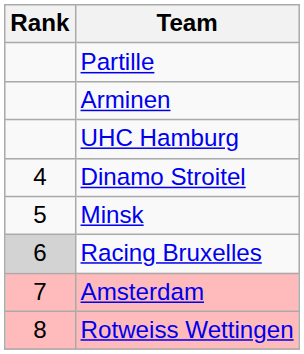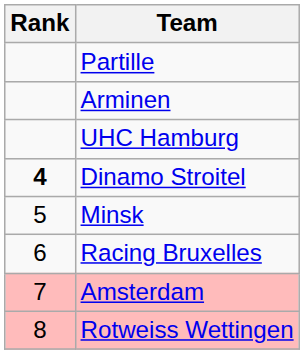(40, 176) normal -> (40, 176) bold
(40, 253) lightgrey background -> (40, 253) no background
